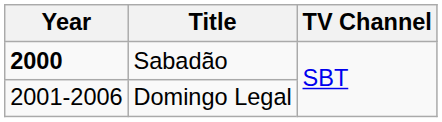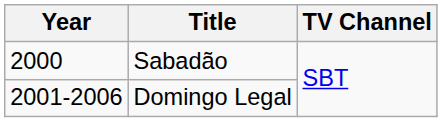(36, 60) bold -> (36, 60) normal
